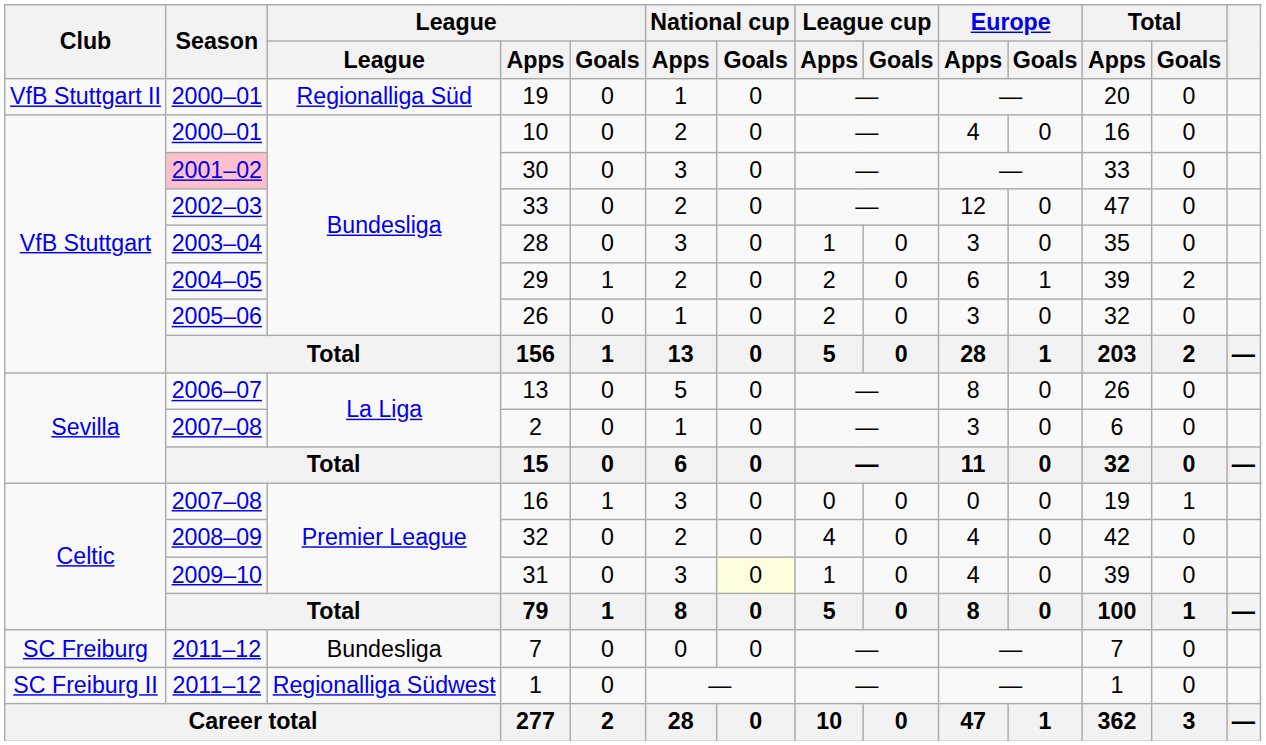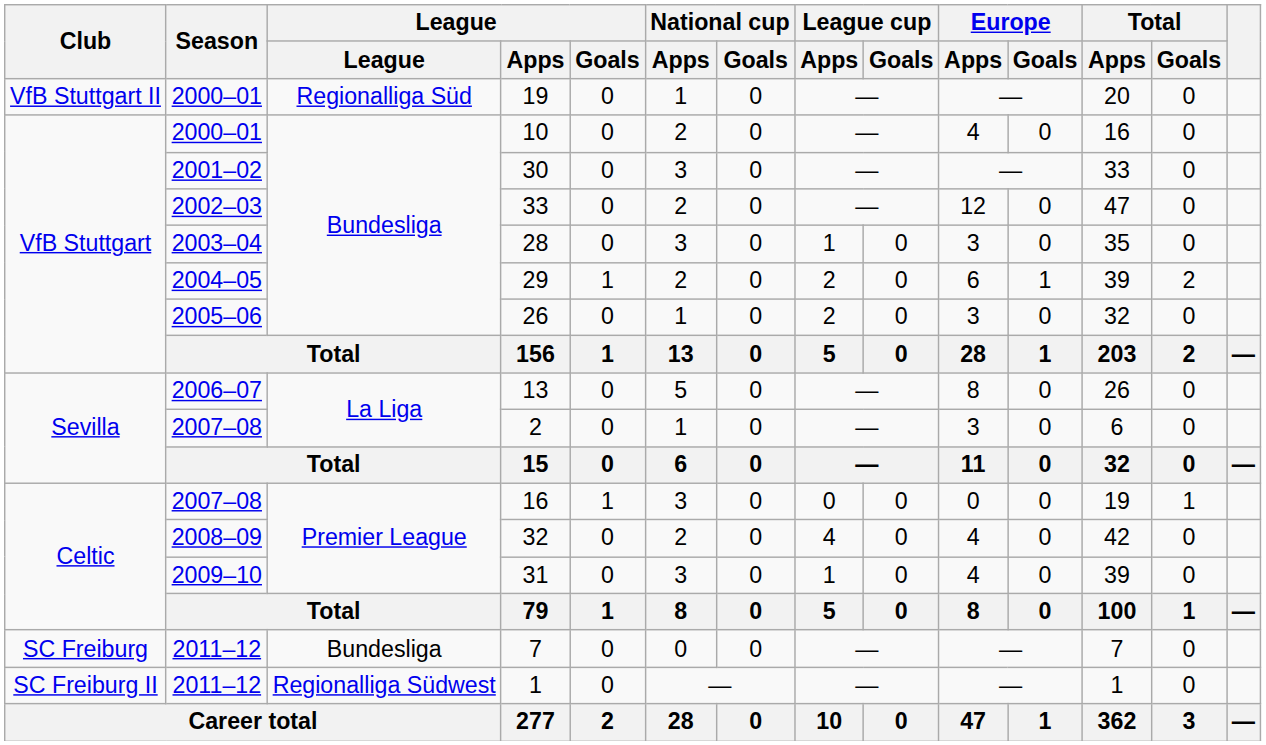(217, 170) pink background -> (217, 170) no background
(756, 574) lightyellow background -> (756, 574) no background
